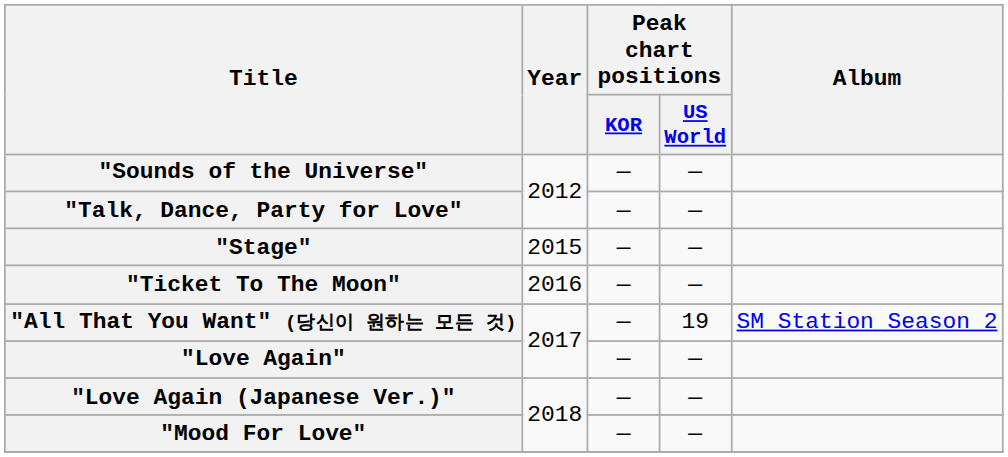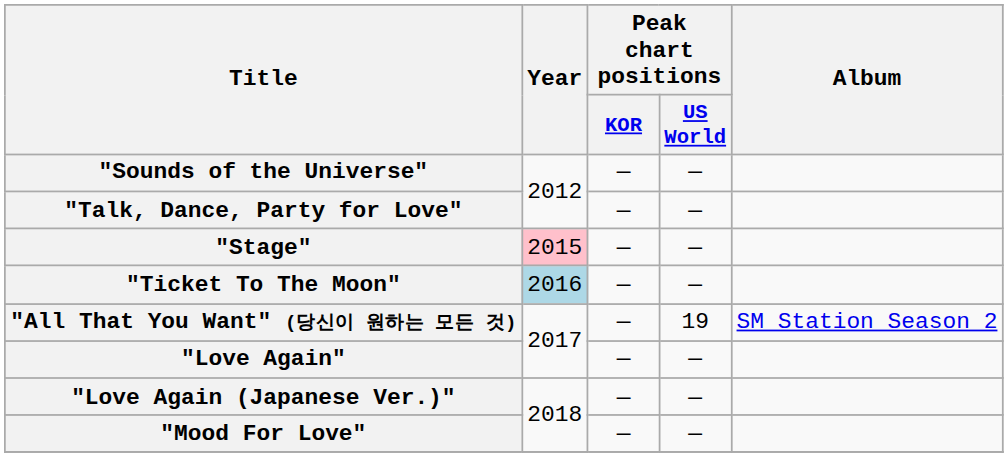(555, 247) no background -> (555, 247) pink background
(555, 285) no background -> (555, 285) lightblue background
